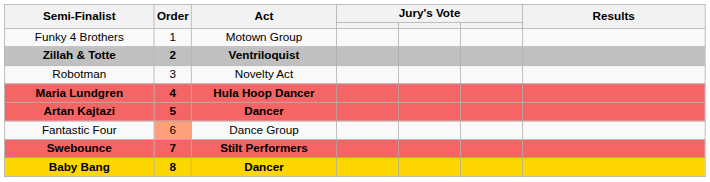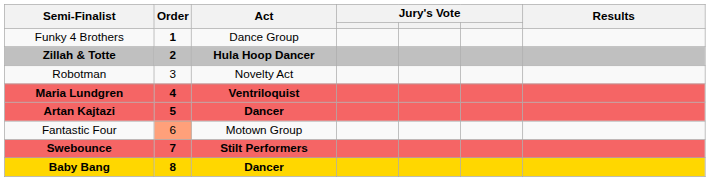(173, 37) normal -> (173, 37) bold
(264, 37) Motown Group -> (264, 37) Dance Group
(264, 56) Ventriloquist -> (264, 56) Hula Hoop Dancer
(264, 93) Hula Hoop Dancer -> (264, 93) Ventriloquist
(264, 130) Dance Group -> (264, 130) Motown Group
